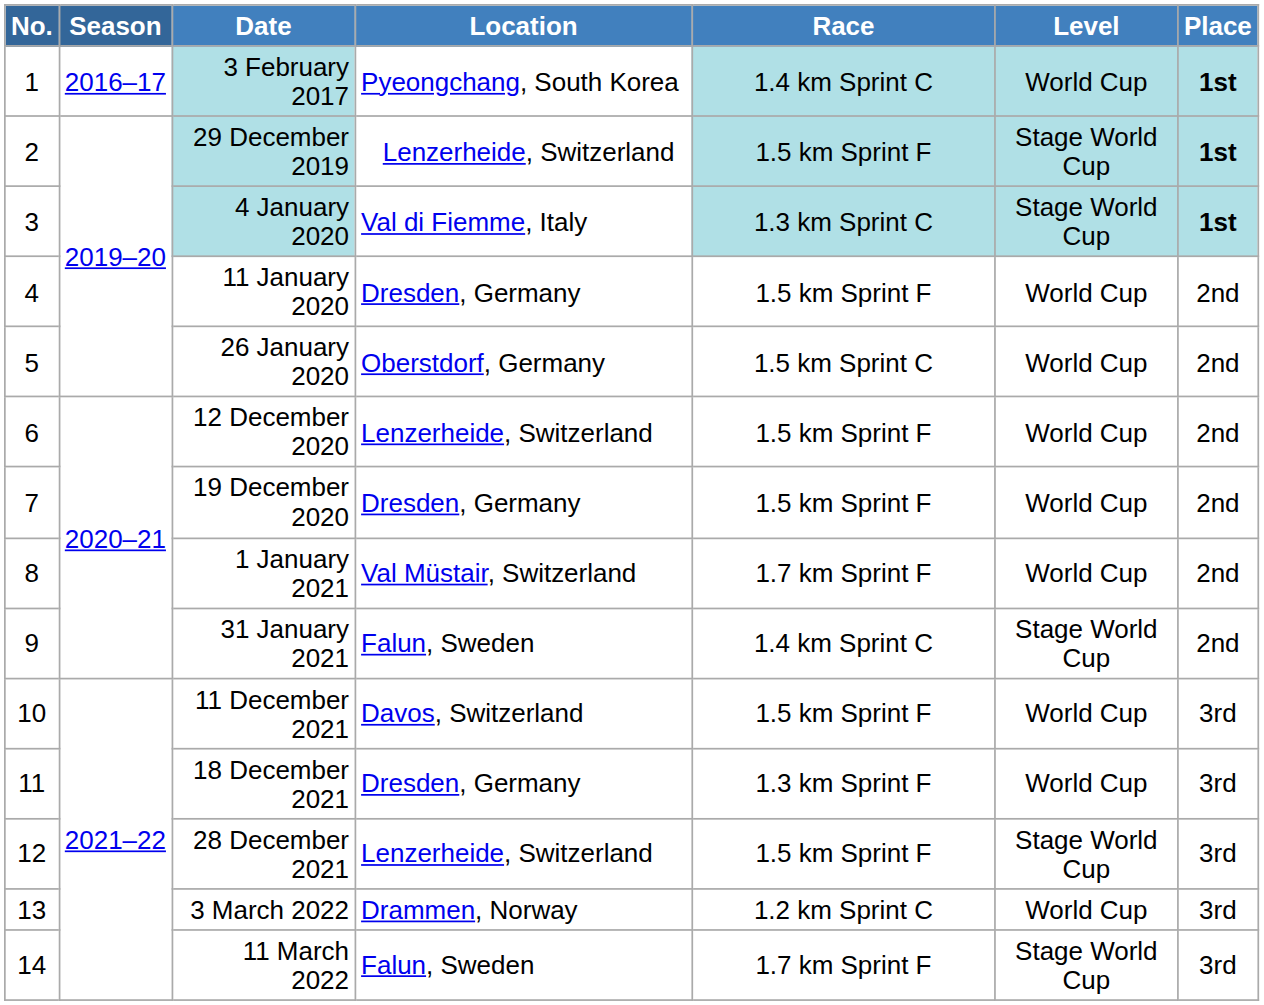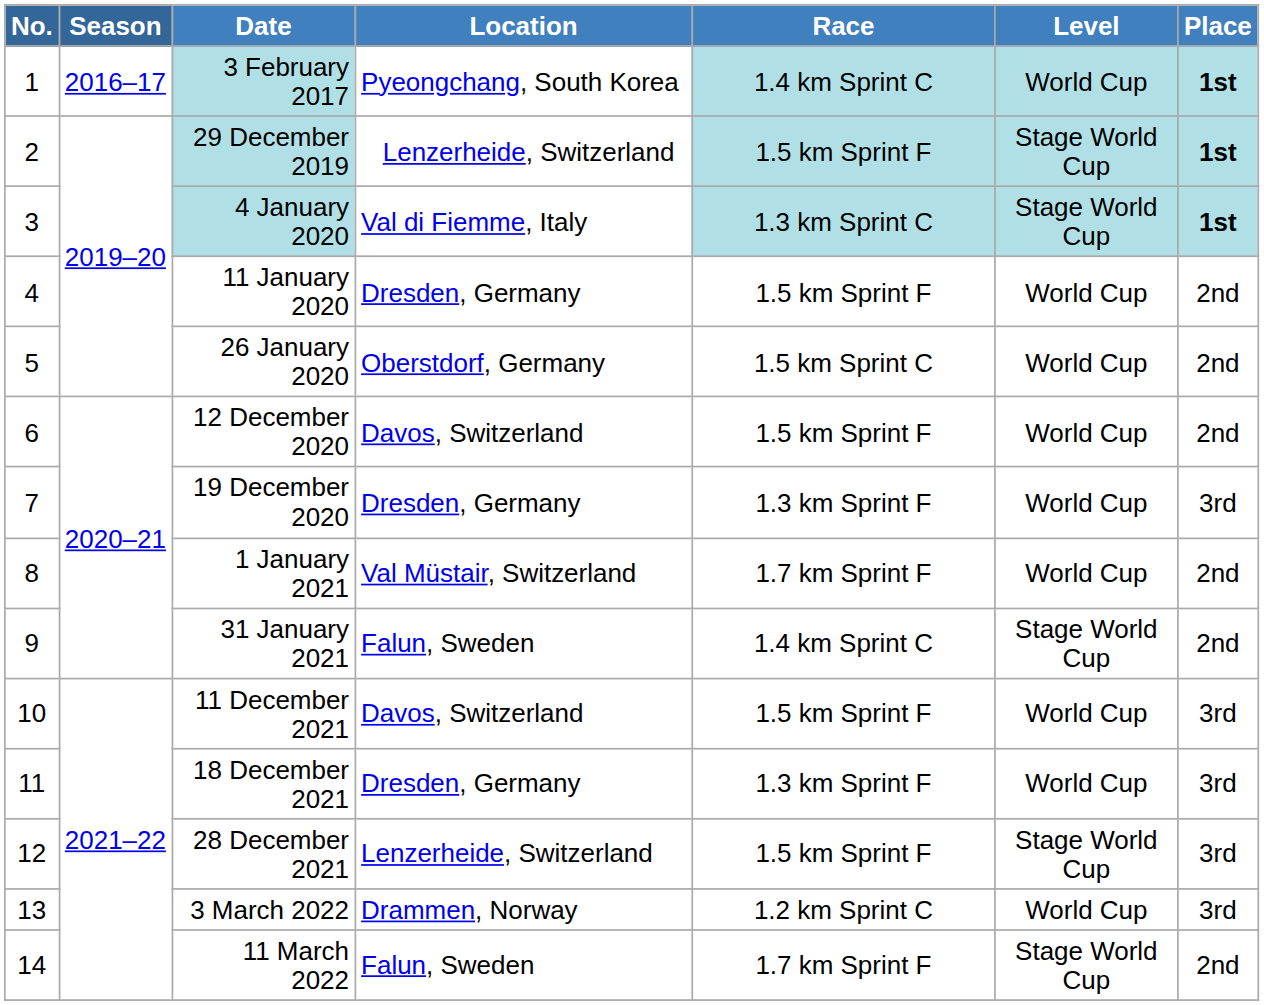(507, 432) Lenzerheide, Switzerland -> (472, 432) Davos, Switzerland
(843, 503) 1.5 km Sprint F -> (843, 503) 1.3 km Sprint F
(1218, 503) 2nd -> (1218, 503) 3rd
(1218, 965) 3rd -> (1218, 965) 2nd
